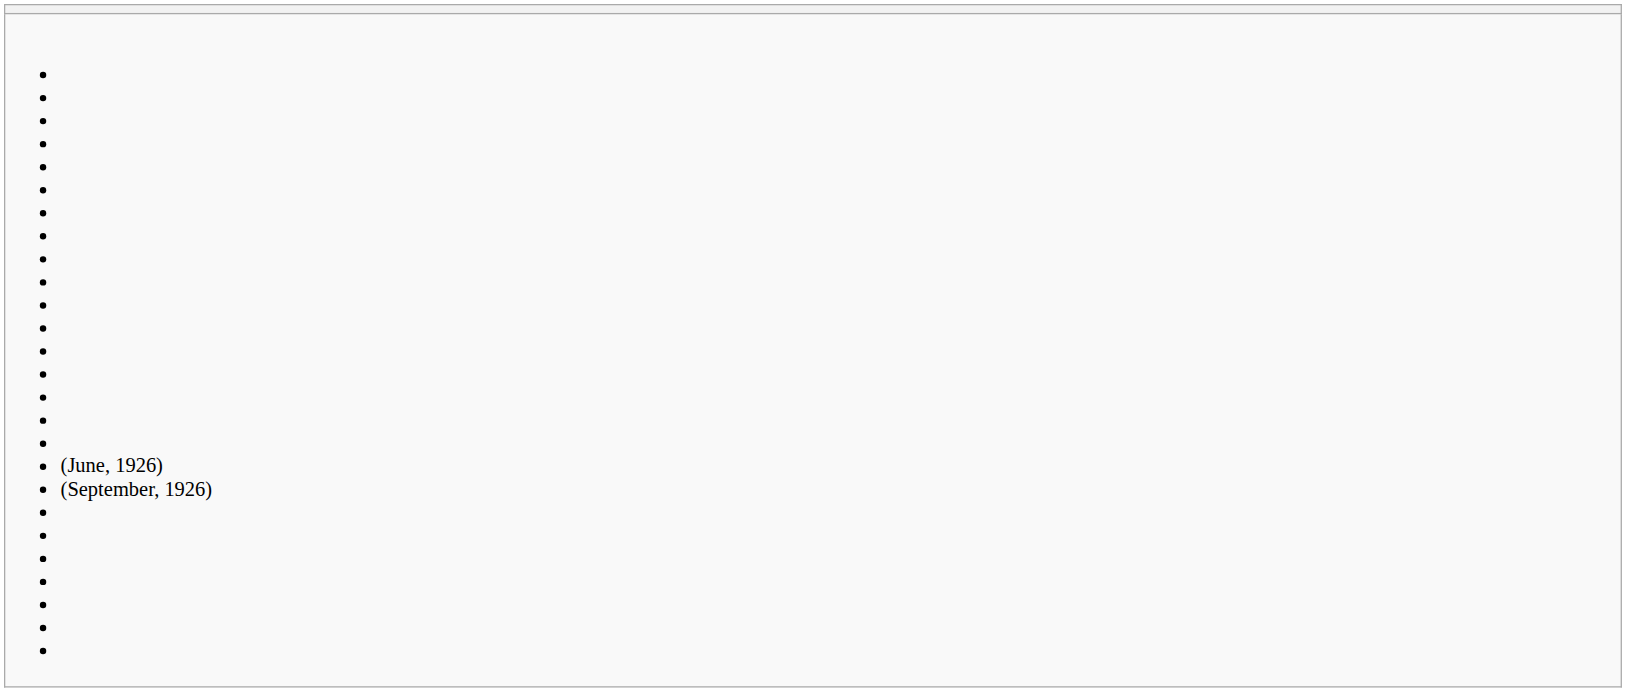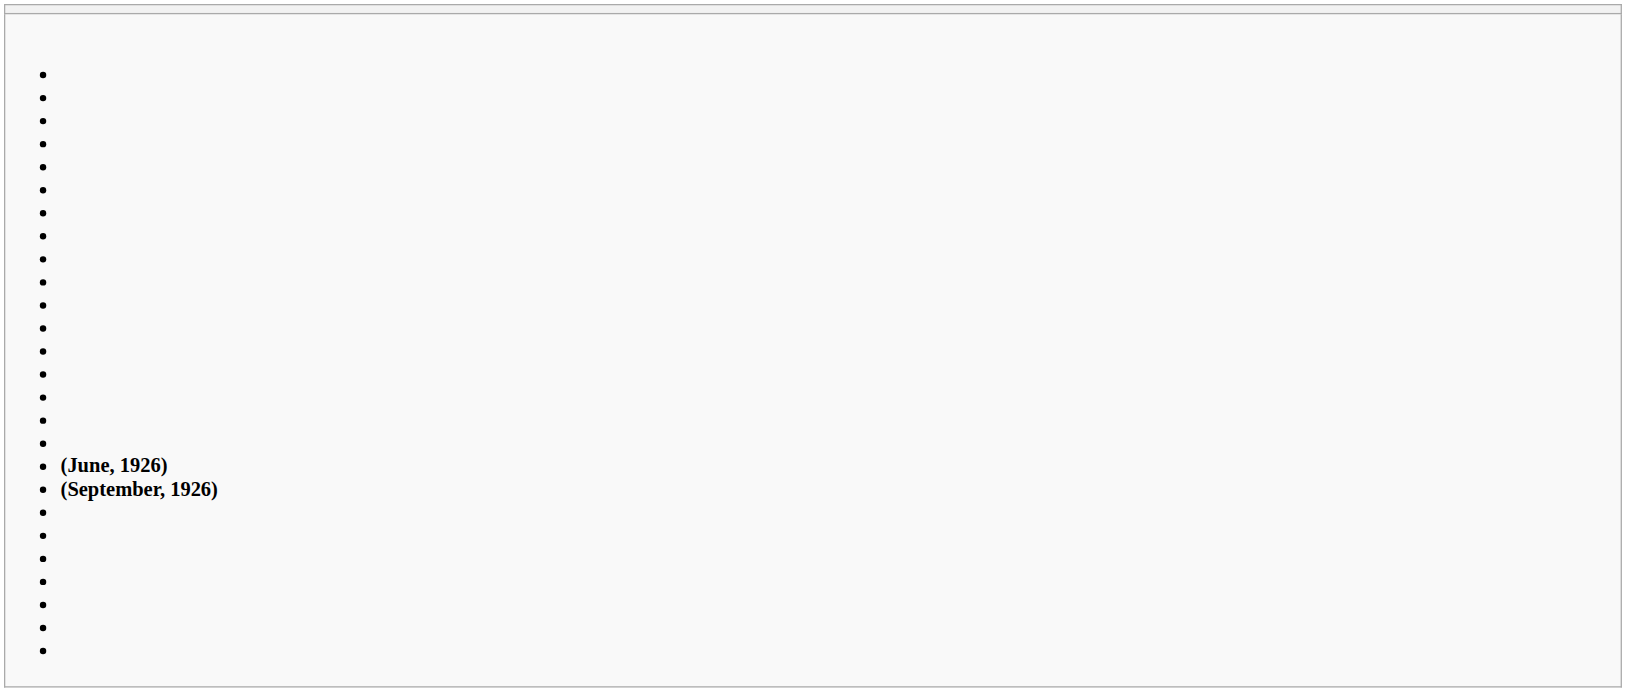(813, 362) normal -> (813, 362) bold
